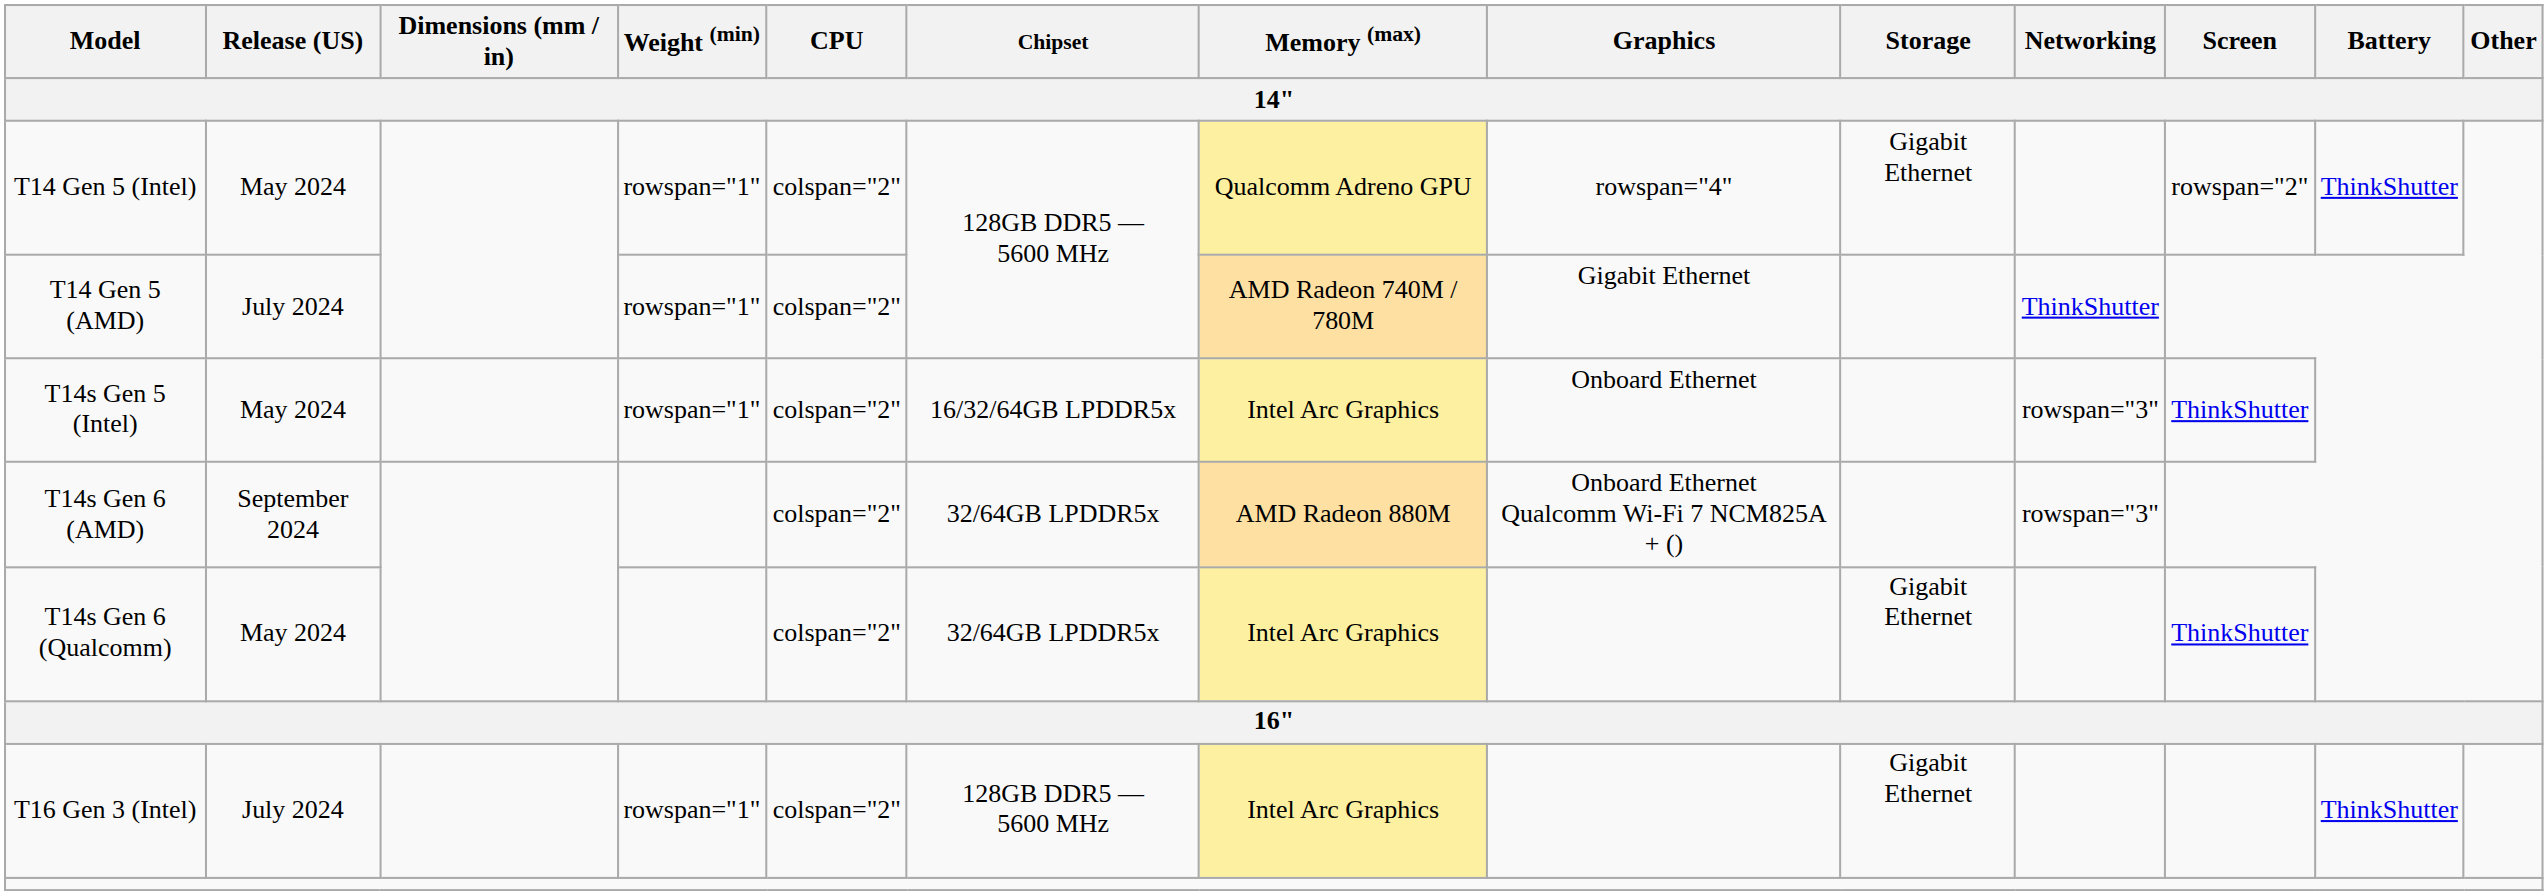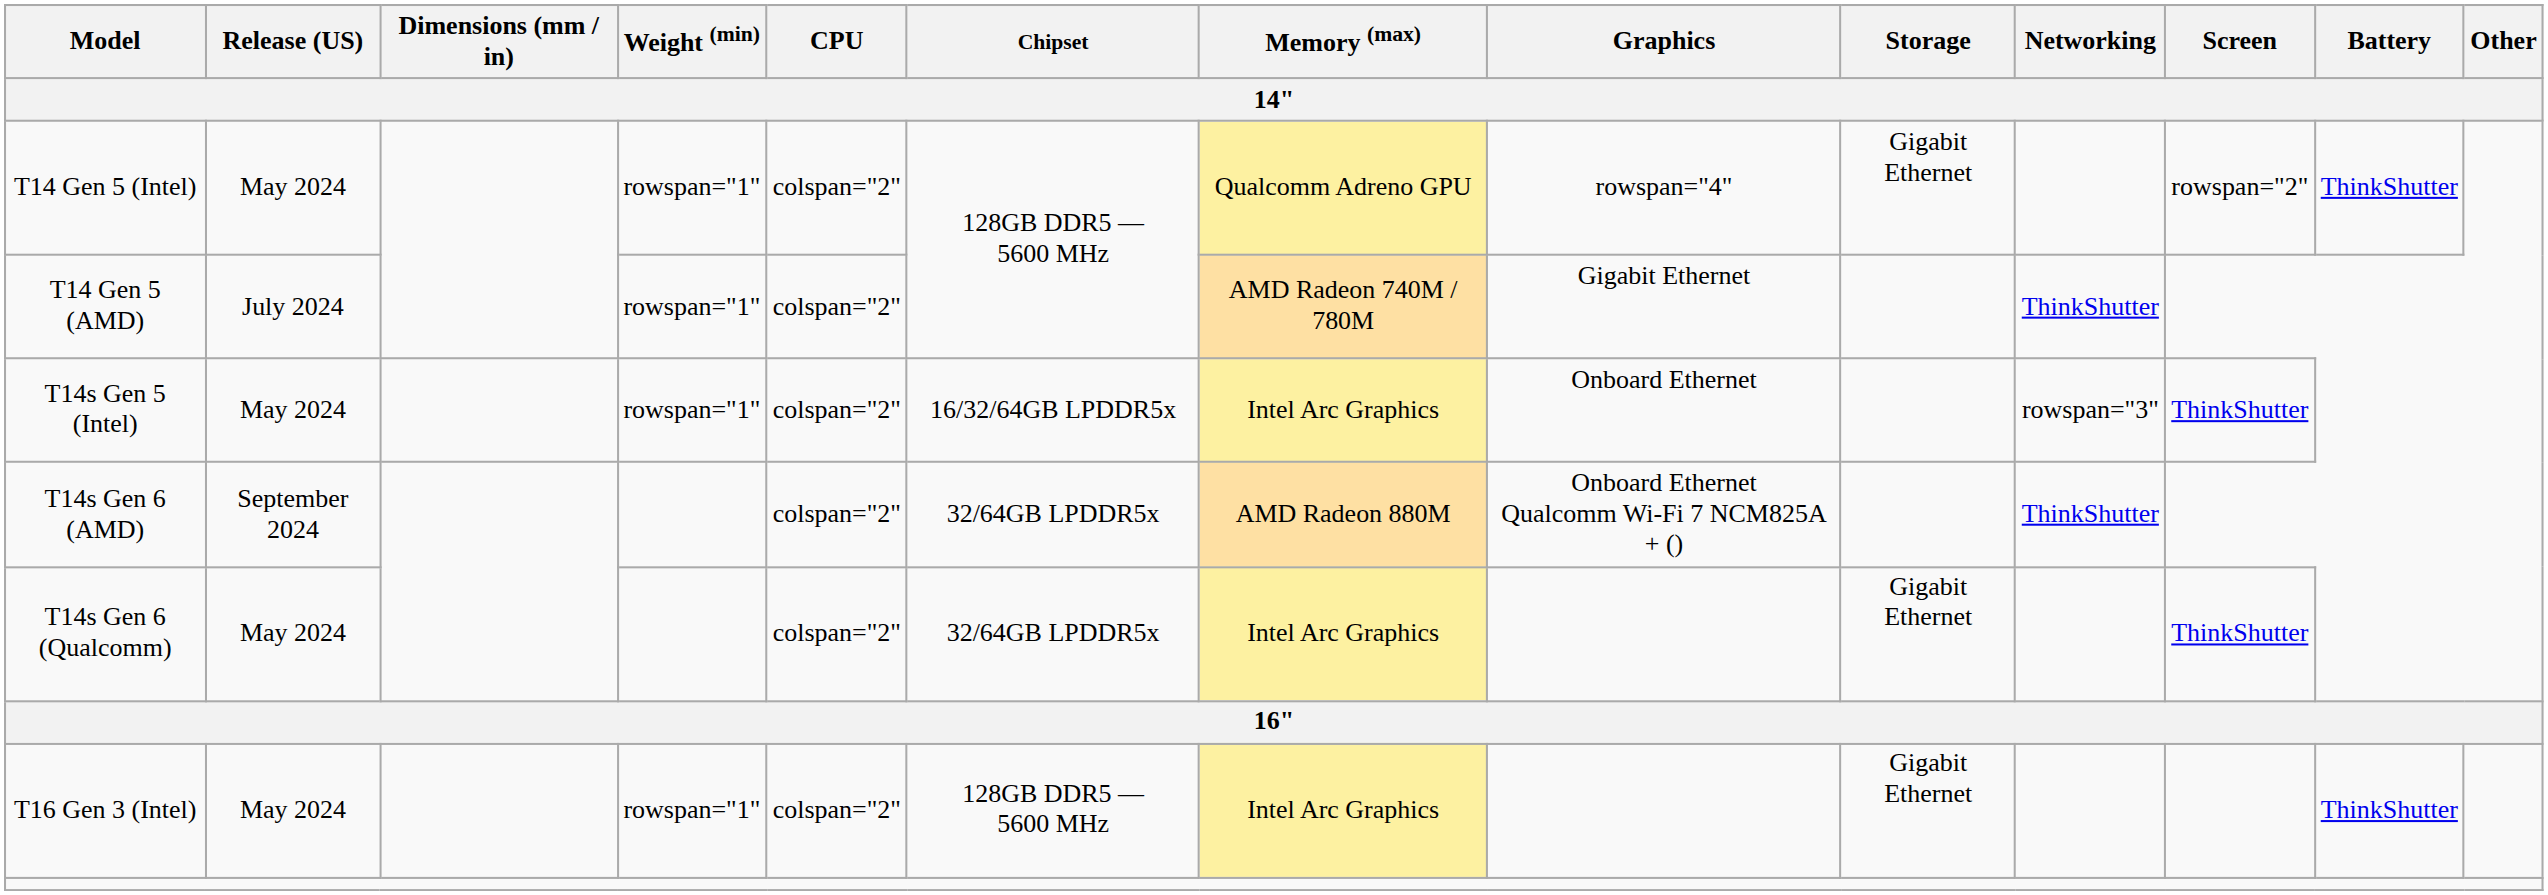(2090, 513) rowspan="3" -> (2090, 513) ThinkShutter
(293, 809) July 2024 -> (293, 809) May 2024
